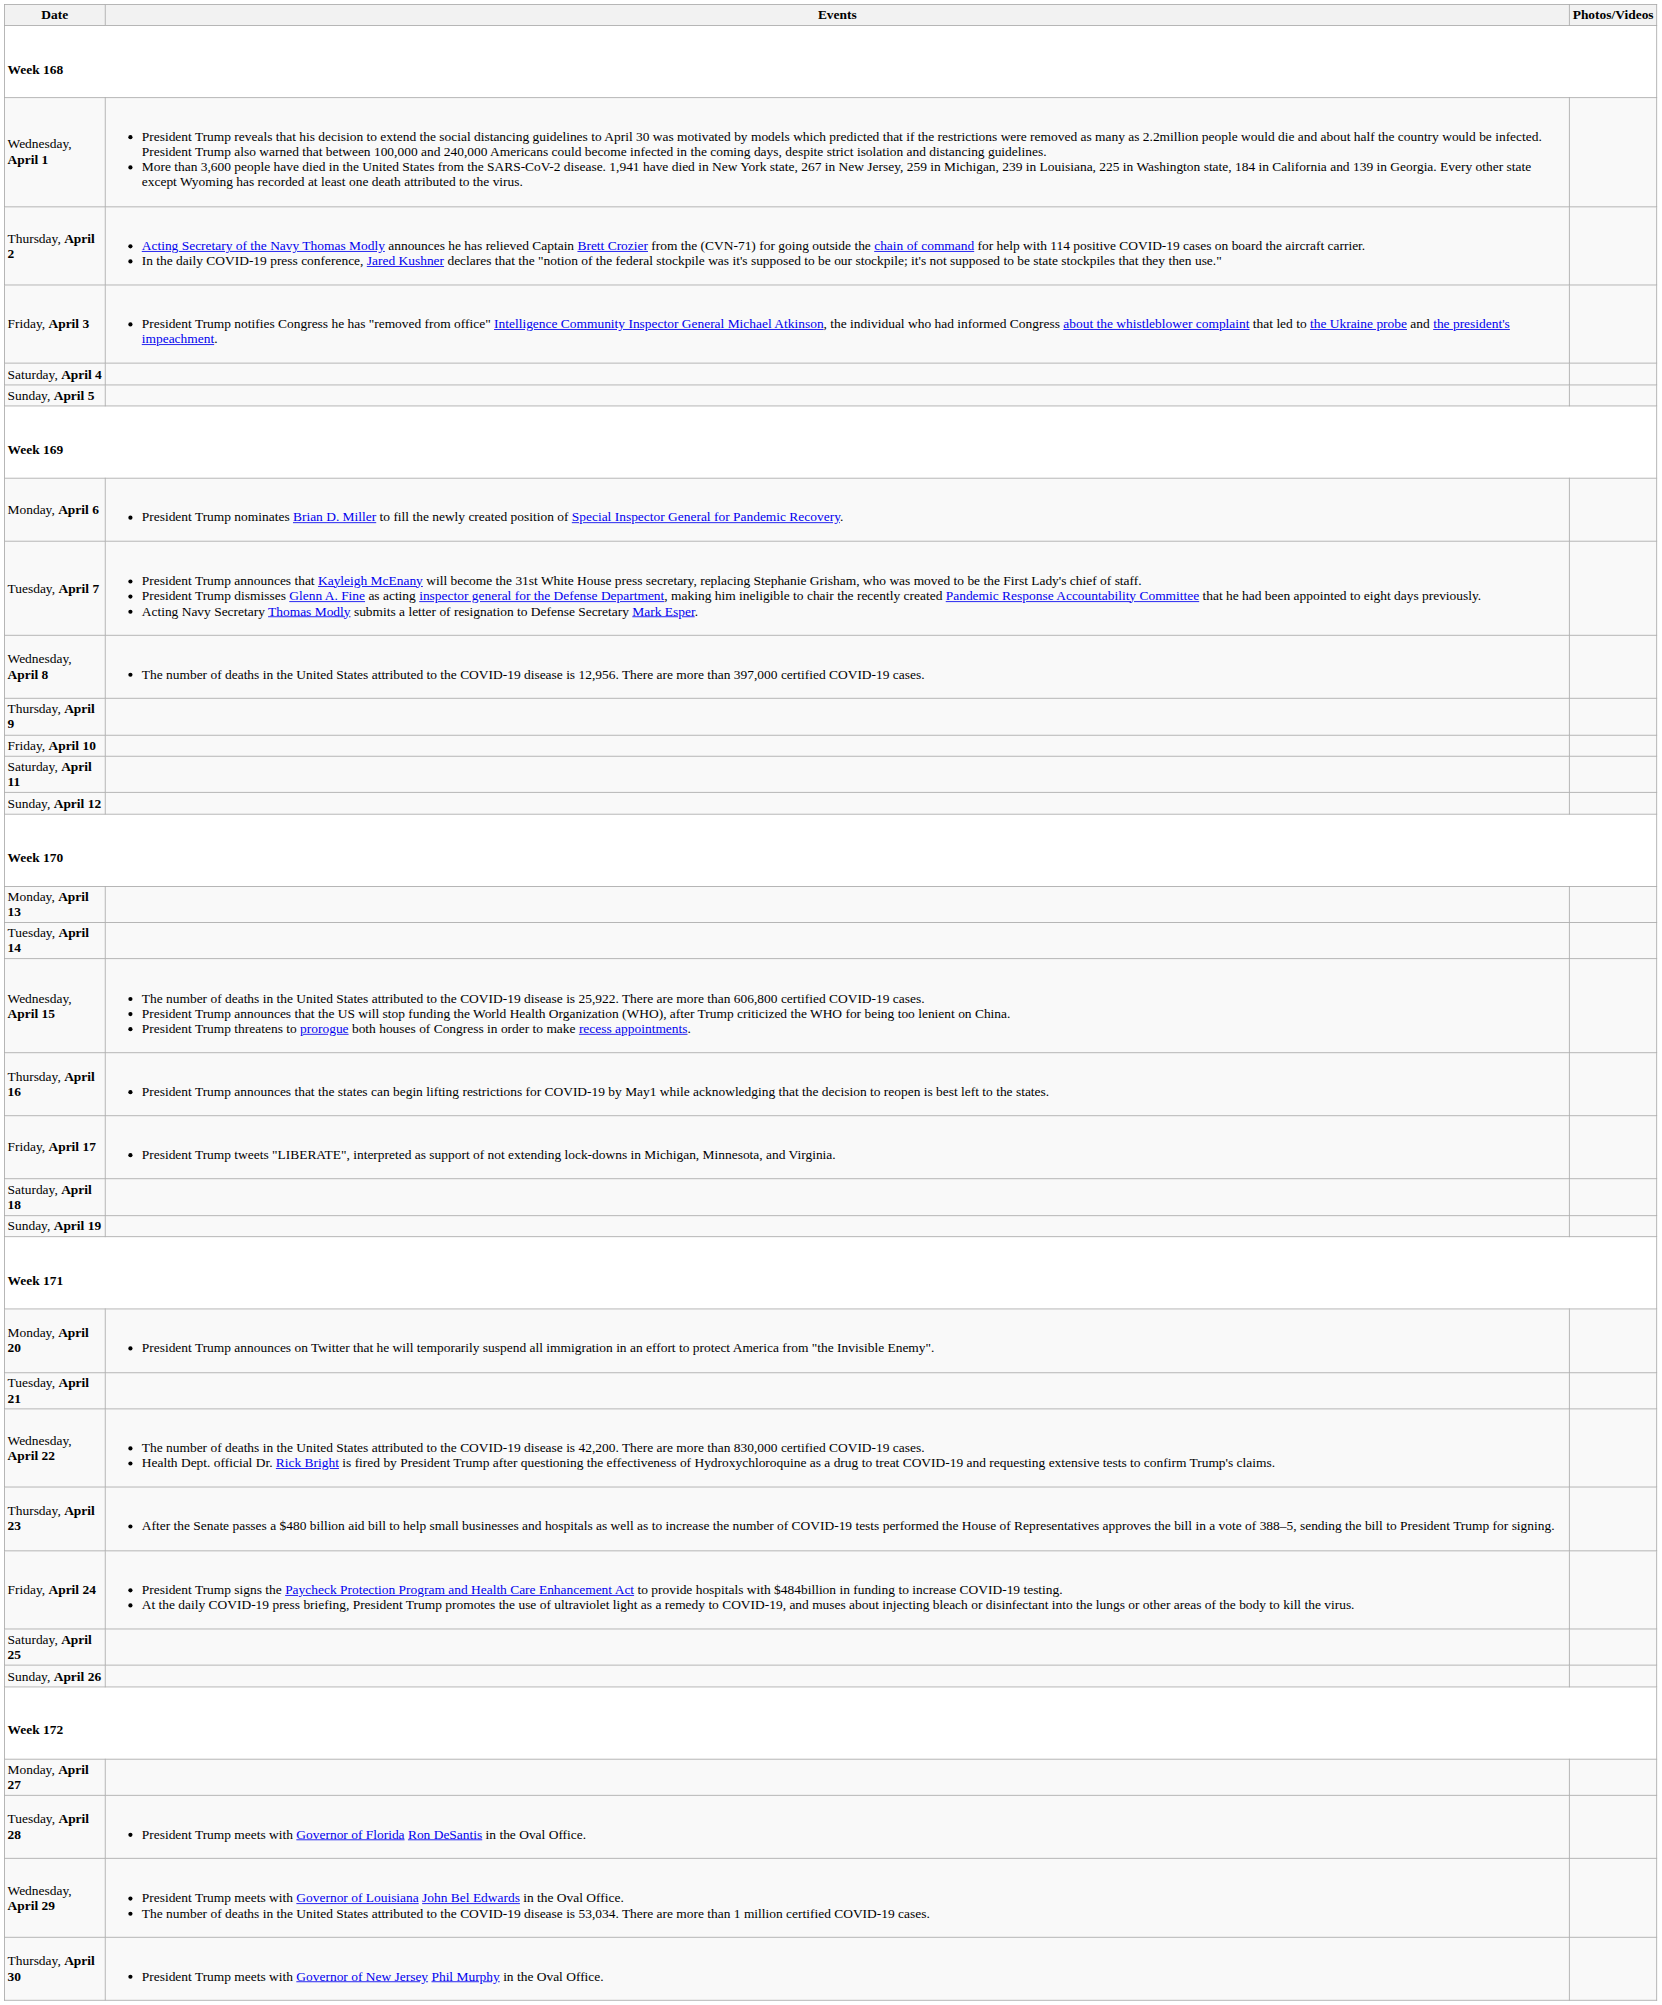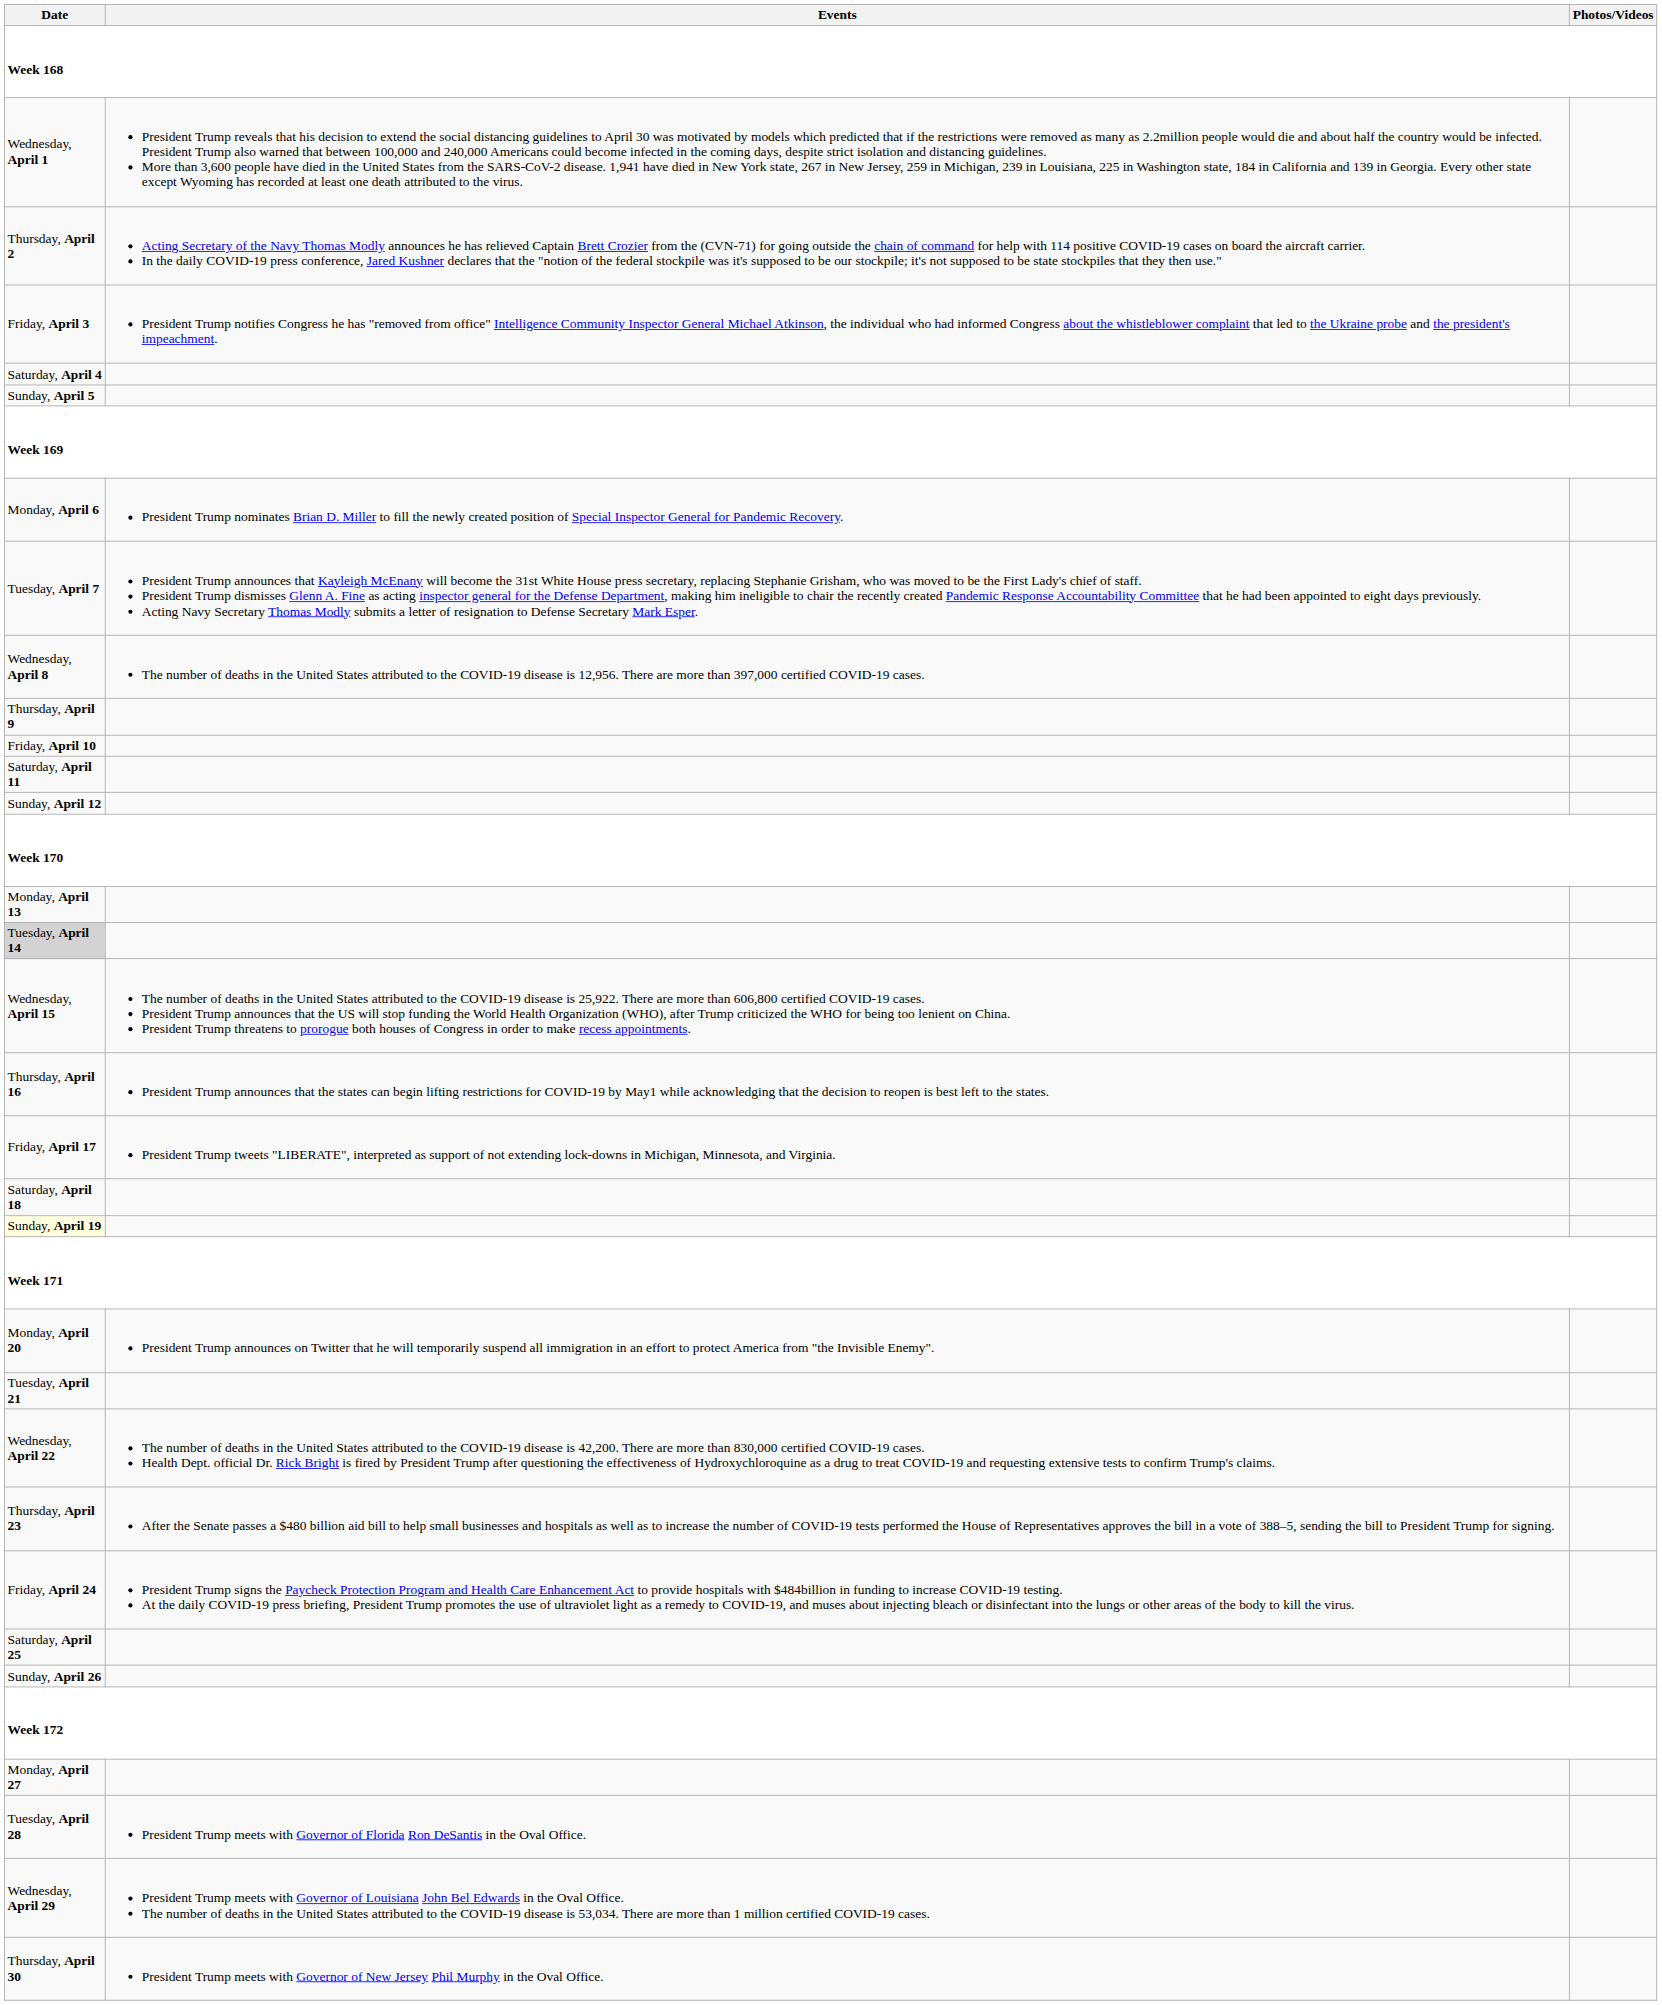(48, 940) no background -> (48, 940) lightgrey background
(54, 1226) no background -> (54, 1226) lightyellow background
